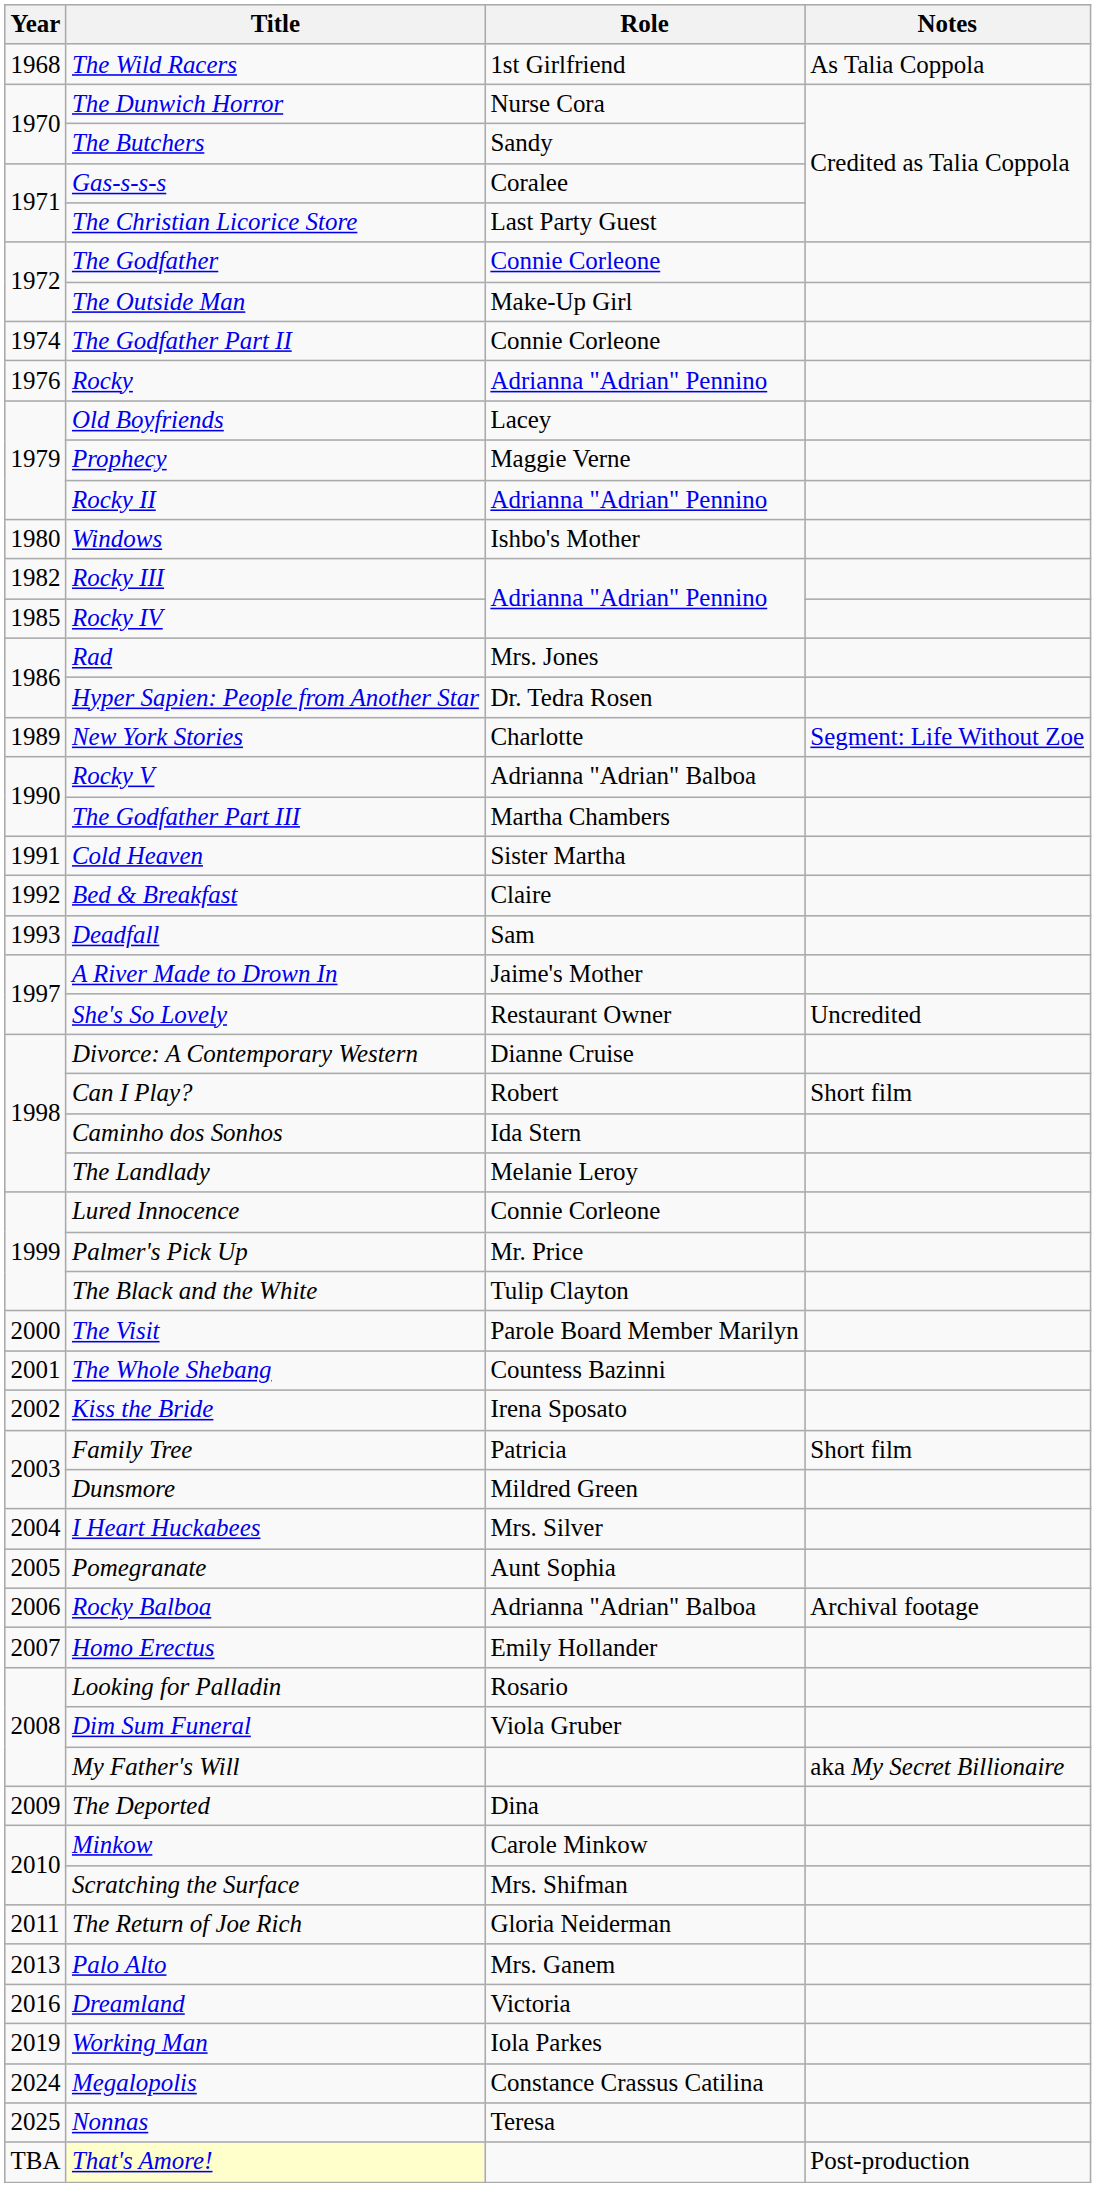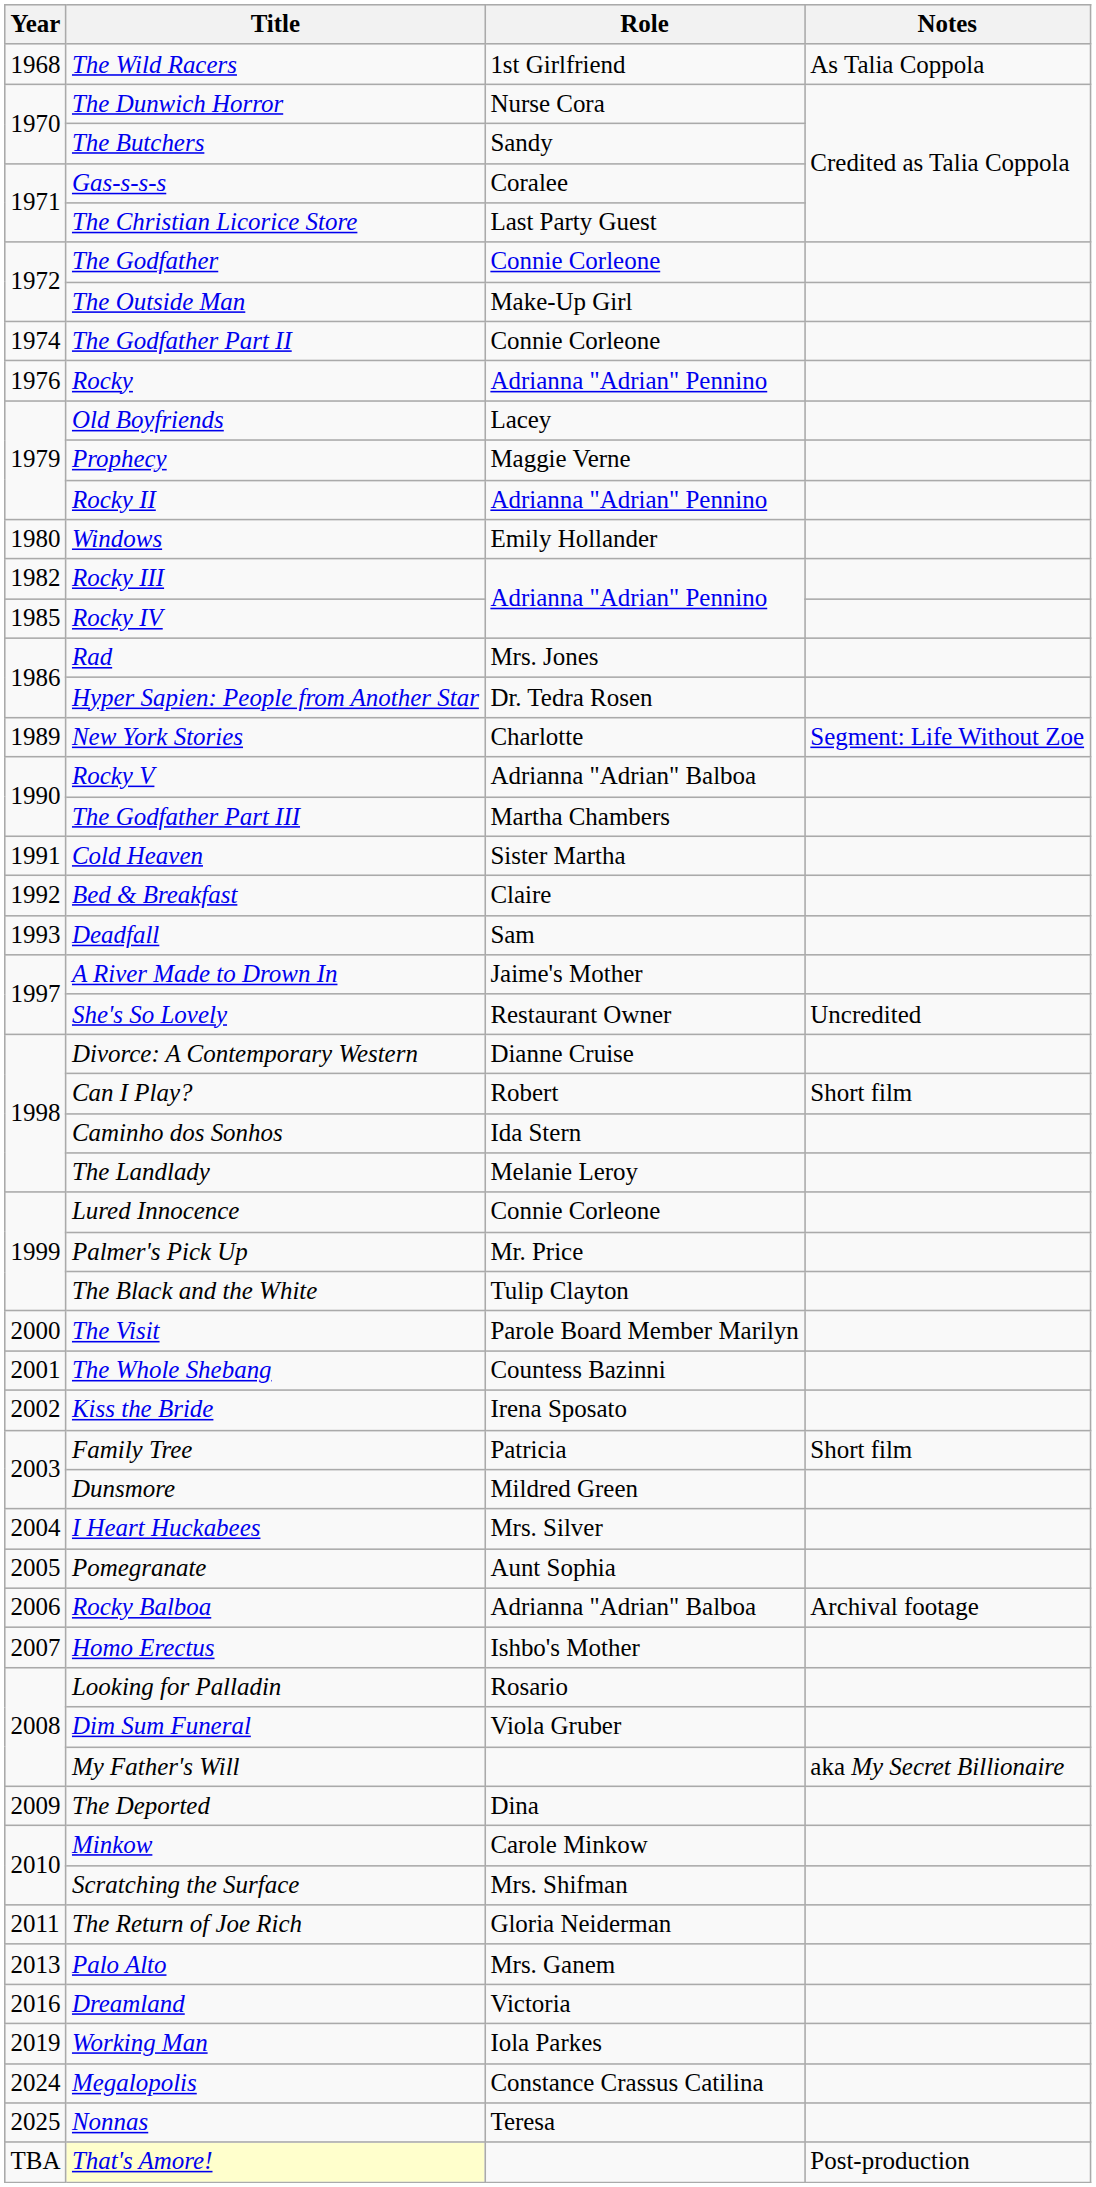(565, 538) Ishbo's Mother -> (574, 538) Emily Hollander
(574, 1647) Emily Hollander -> (565, 1647) Ishbo's Mother
